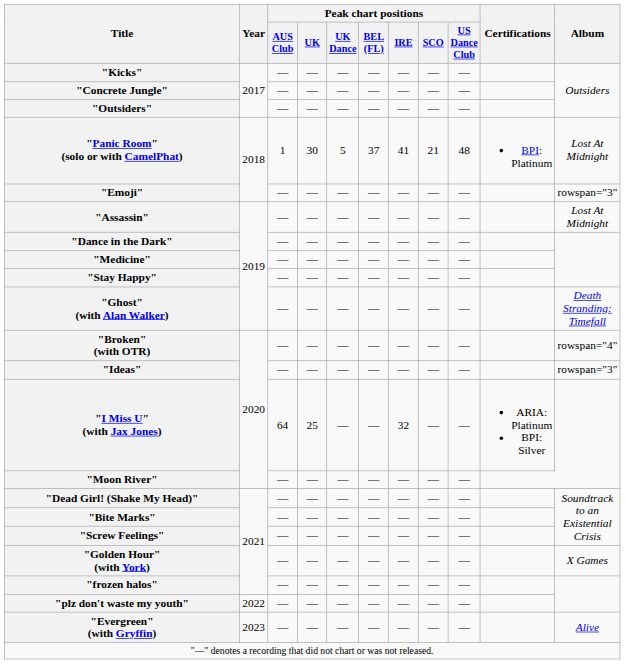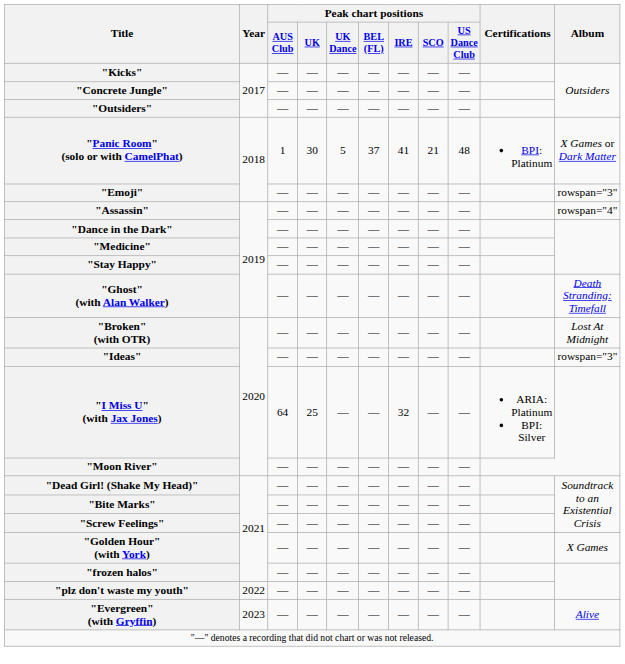(587, 150) Lost At Midnight -> (587, 150) X Games or Dark Matter
(587, 217) Lost At Midnight -> (587, 210) rowspan="4"
(587, 345) rowspan="4" -> (587, 332) Lost At Midnight
